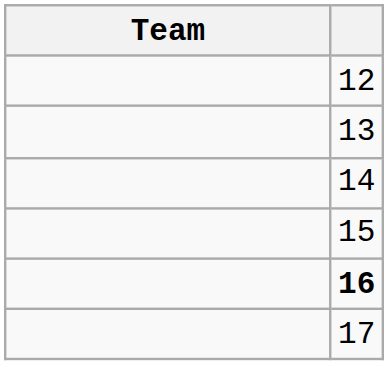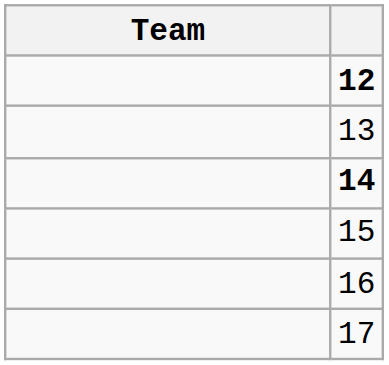(357, 81) normal -> (357, 81) bold
(357, 182) normal -> (357, 182) bold
(357, 284) bold -> (357, 284) normal
